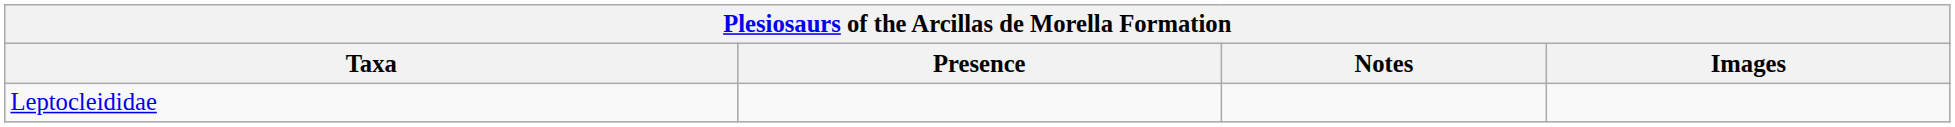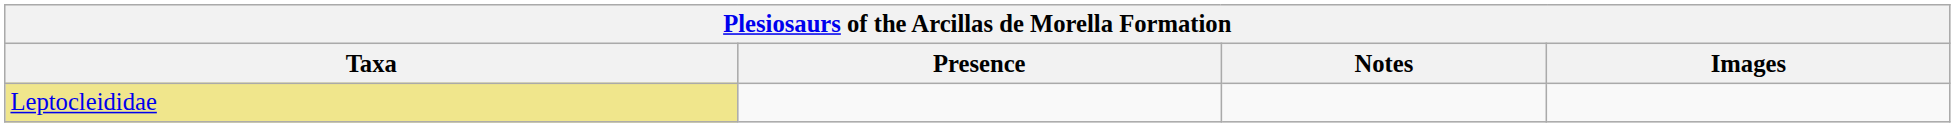(84, 102) no background -> (84, 102) khaki background
